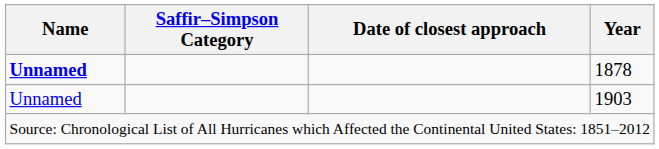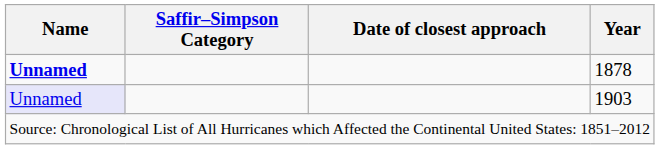(46, 98) no background -> (46, 98) lavender background
